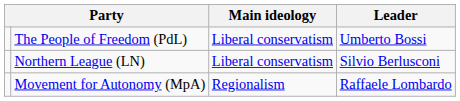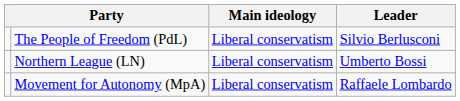(383, 38) Umberto Bossi -> (390, 38) Silvio Berlusconi
(390, 61) Silvio Berlusconi -> (383, 61) Umberto Bossi
(248, 84) Regionalism -> (272, 84) Liberal conservatism
